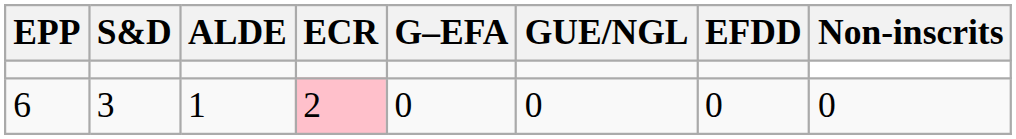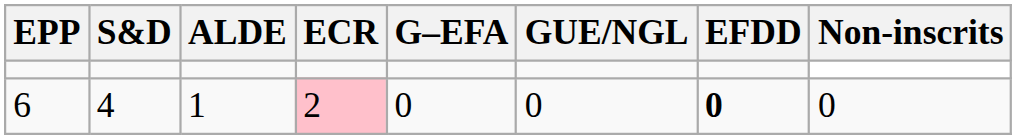(106, 105) 3 -> (106, 105) 4
(714, 105) normal -> (714, 105) bold
